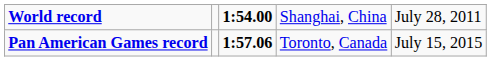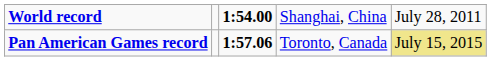(439, 42) no background -> (439, 42) khaki background
